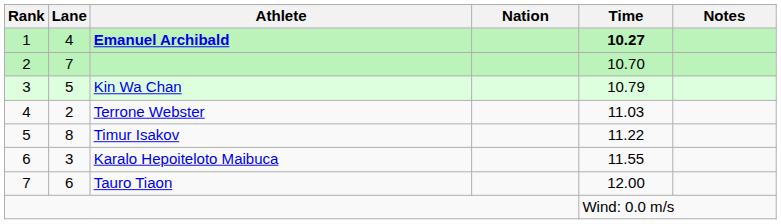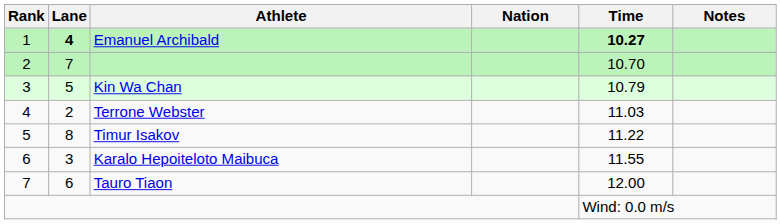(69, 40) normal -> (69, 40) bold
(162, 40) bold -> (156, 40) normal
